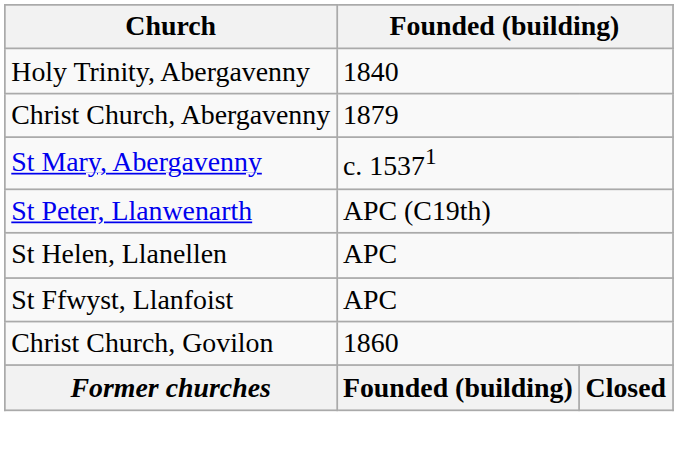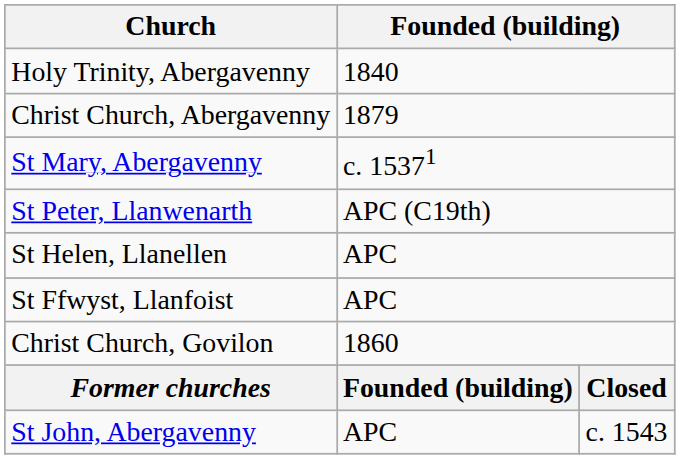+ row: (134, 431)
